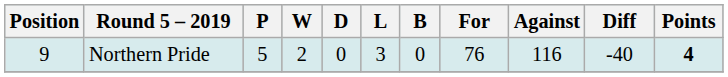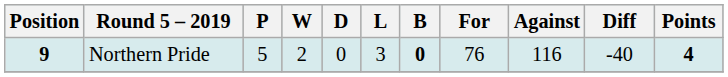(44, 54) normal -> (44, 54) bold
(420, 54) normal -> (420, 54) bold
